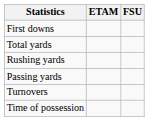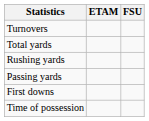rows swapped: (30, 28) <-> (27, 92)
